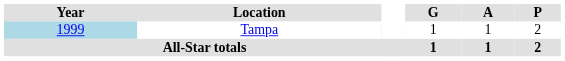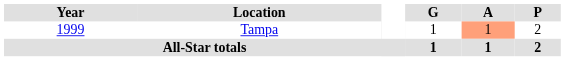(71, 30) lightblue background -> (71, 30) no background
(488, 30) no background -> (488, 30) lightsalmon background
